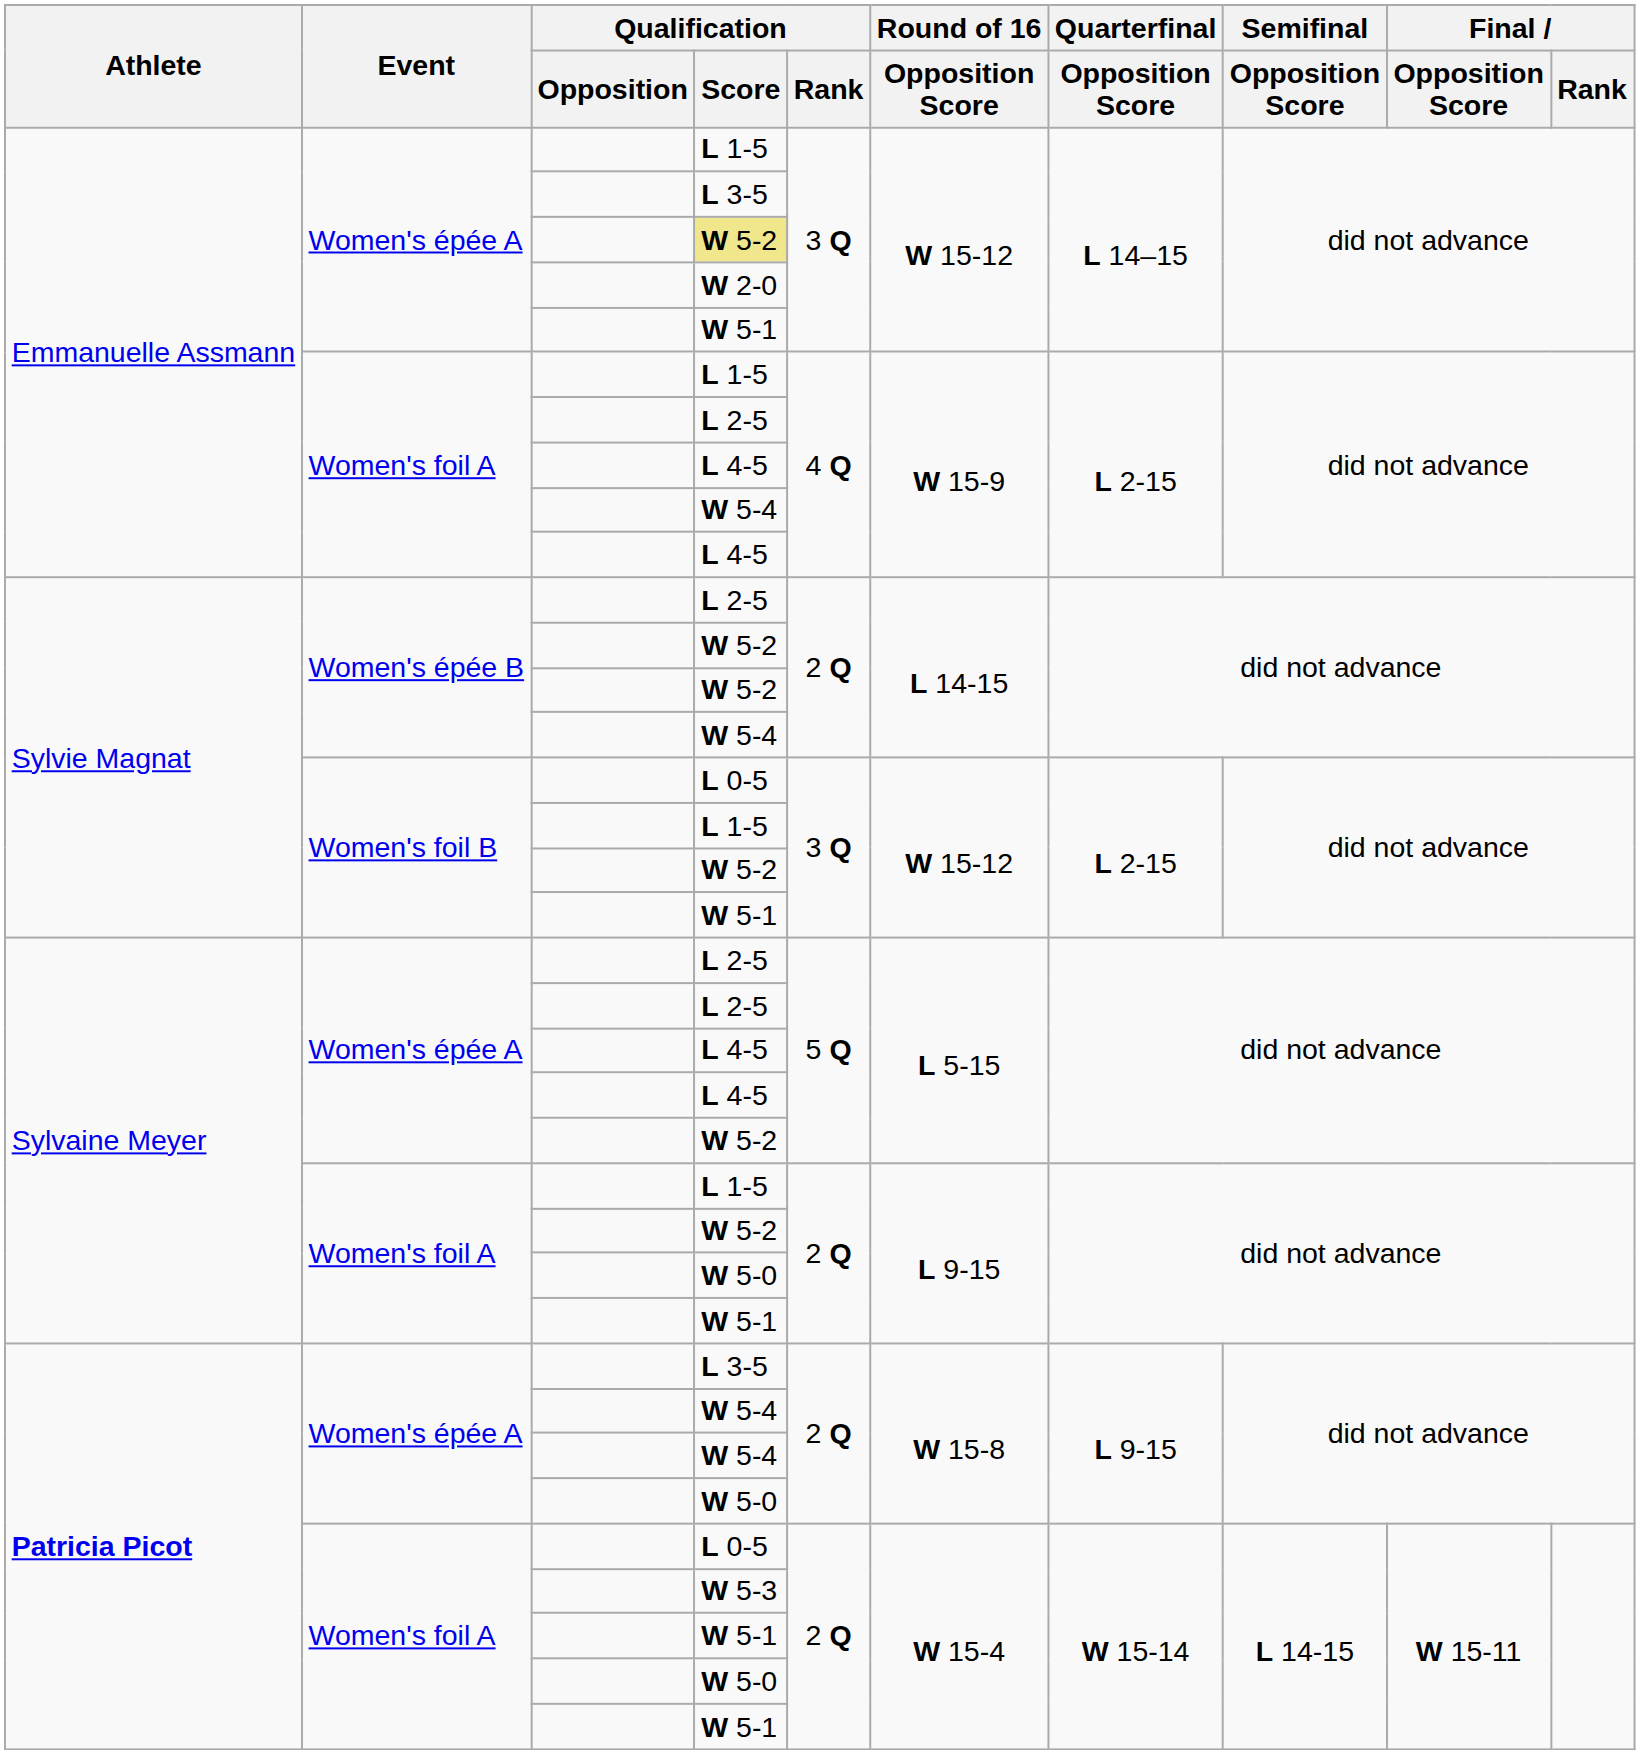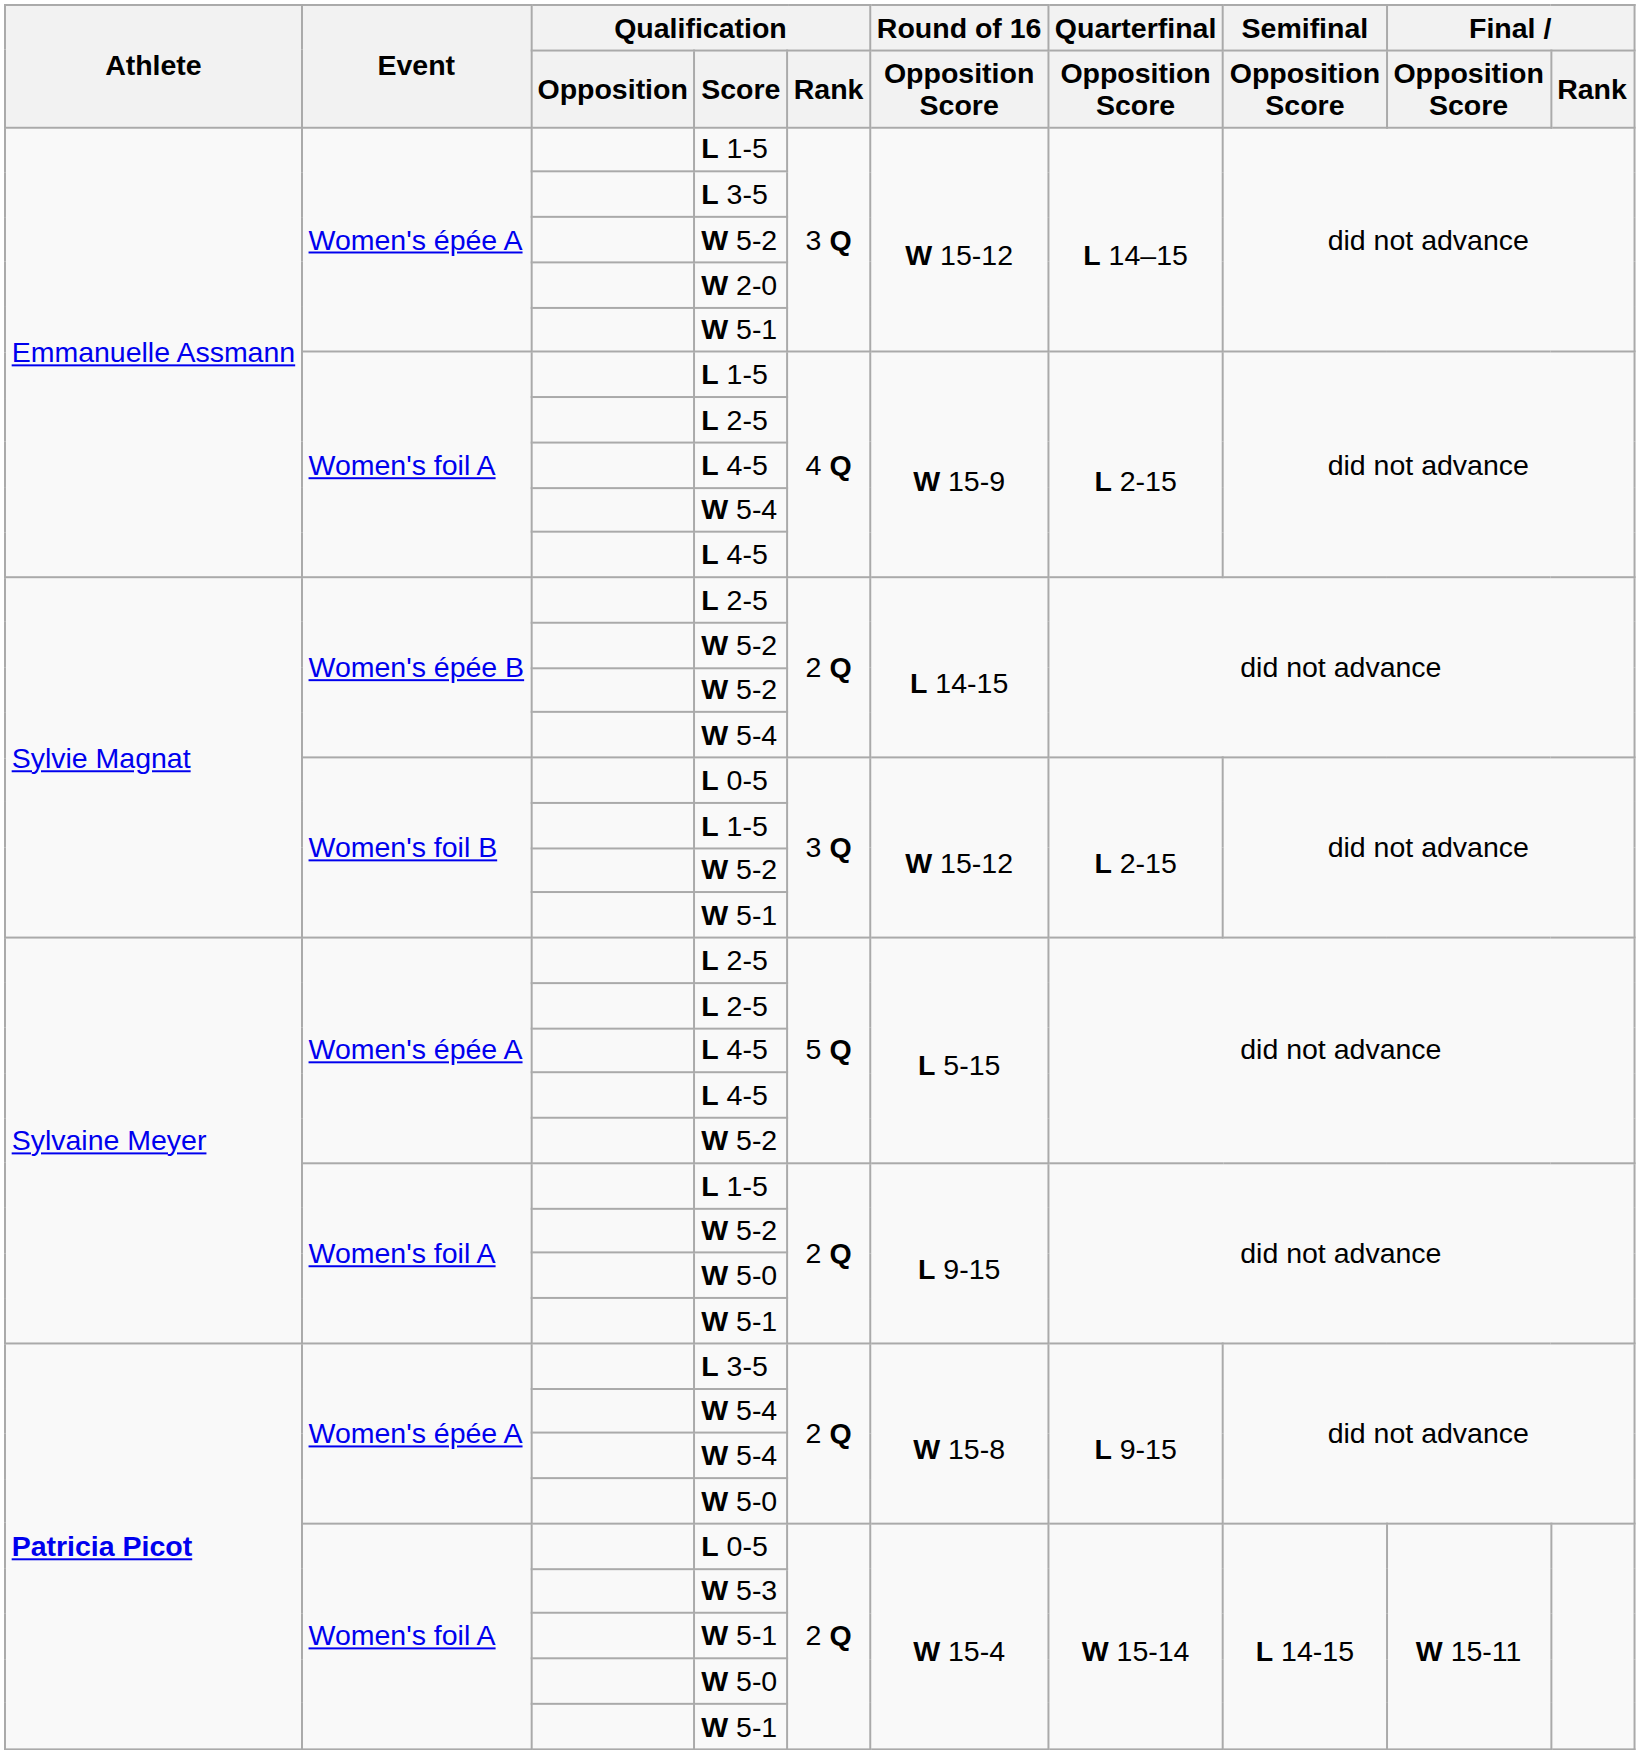(739, 240) khaki background -> (739, 240) no background
